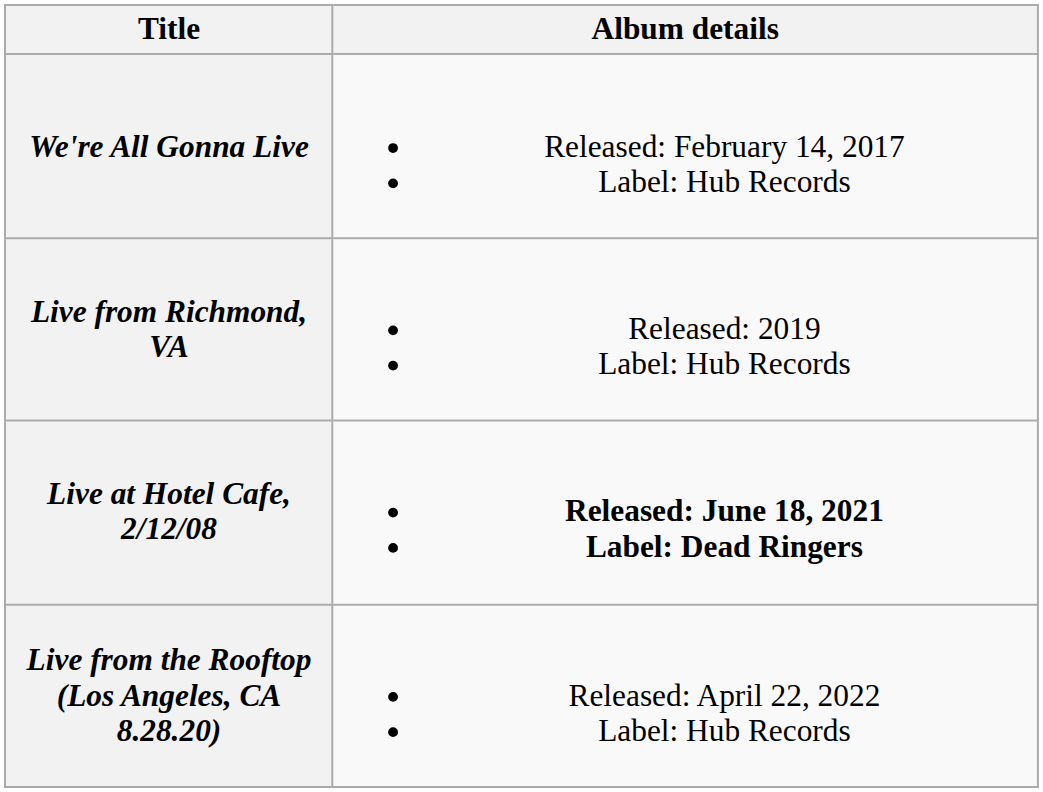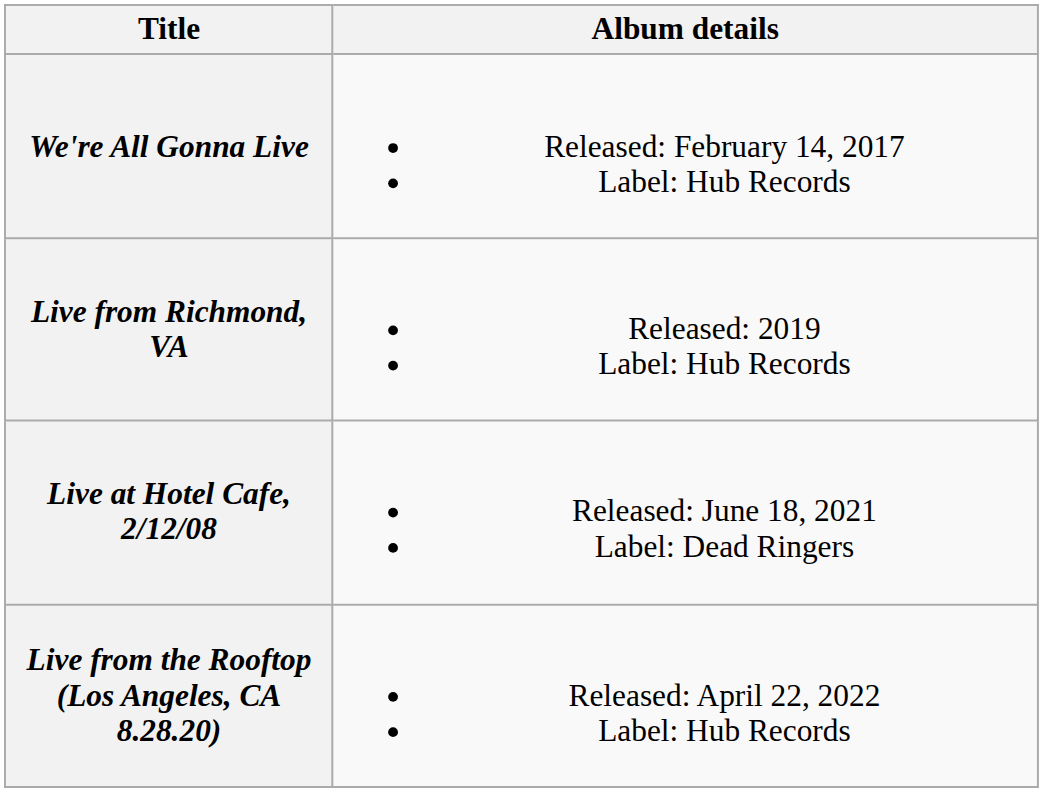(685, 530) bold -> (685, 530) normal
